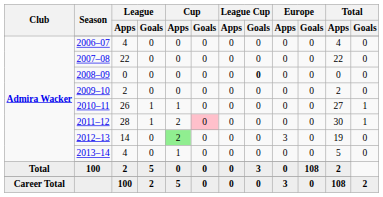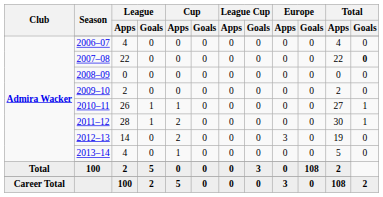(365, 59) normal -> (365, 59) bold
(258, 75) bold -> (258, 75) normal
(205, 122) pink background -> (205, 122) no background
(178, 138) lightgreen background -> (178, 138) no background
